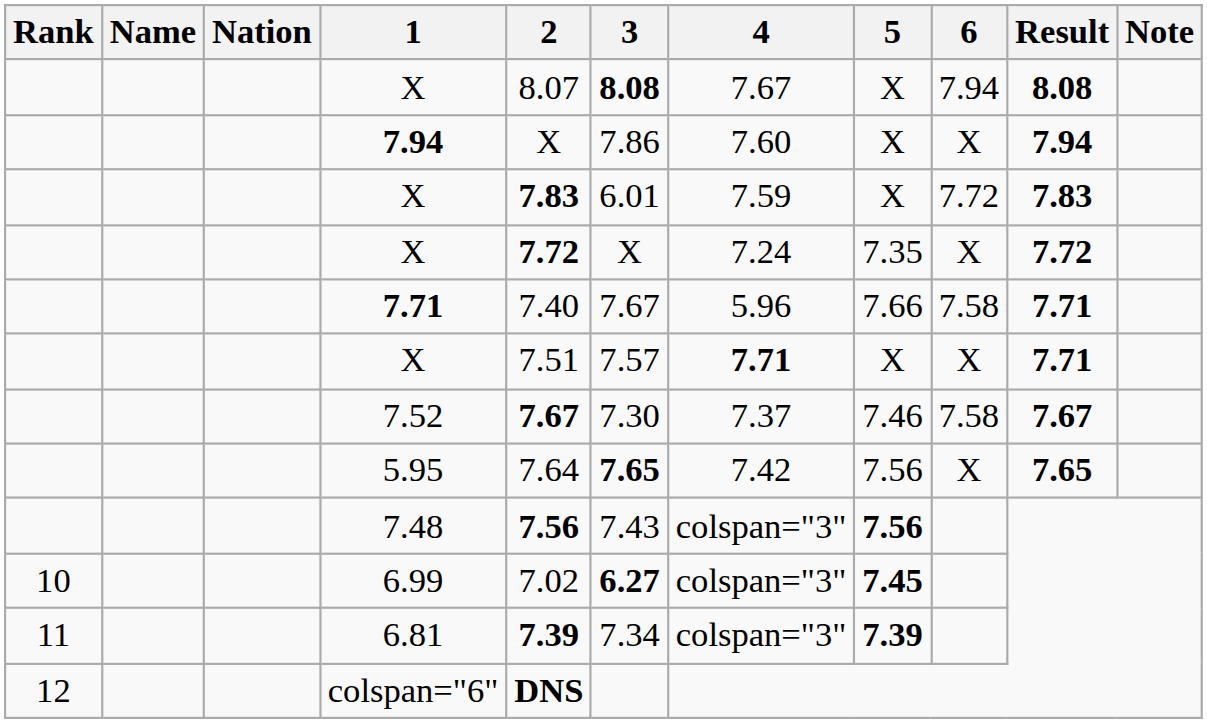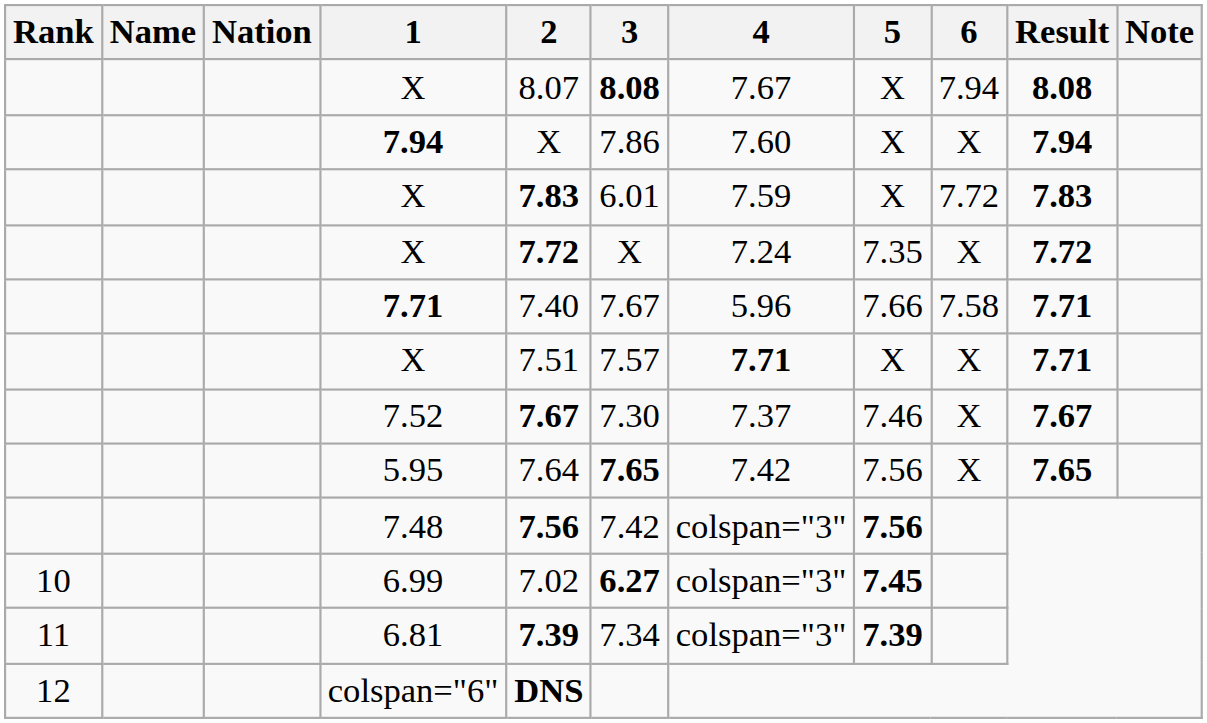(969, 415) 7.58 -> (969, 415) X
(630, 525) 7.43 -> (630, 525) 7.42
